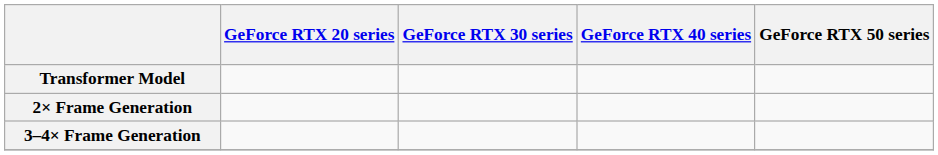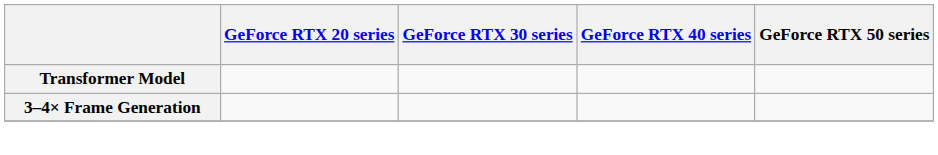- row: (112, 107)
